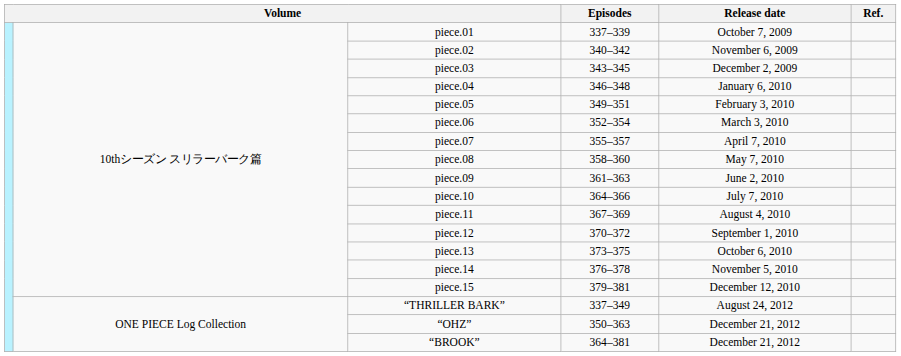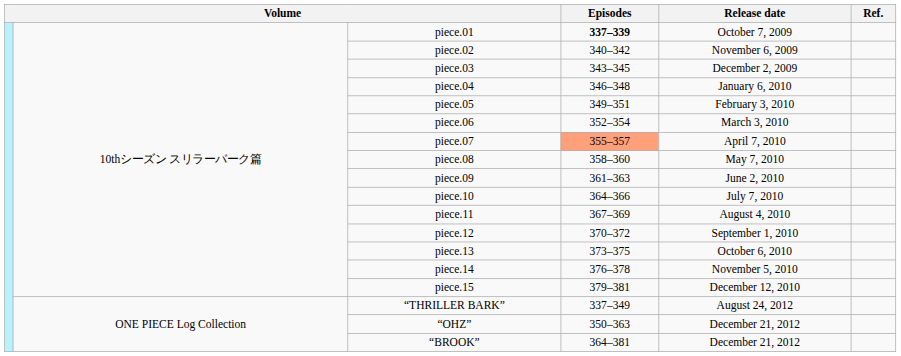(610, 31) normal -> (610, 31) bold
(610, 141) no background -> (610, 141) lightsalmon background
